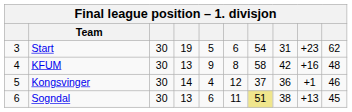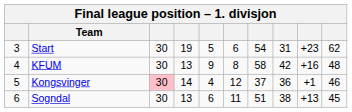(162, 82) no background -> (162, 82) pink background
(260, 99) khaki background -> (260, 99) no background
